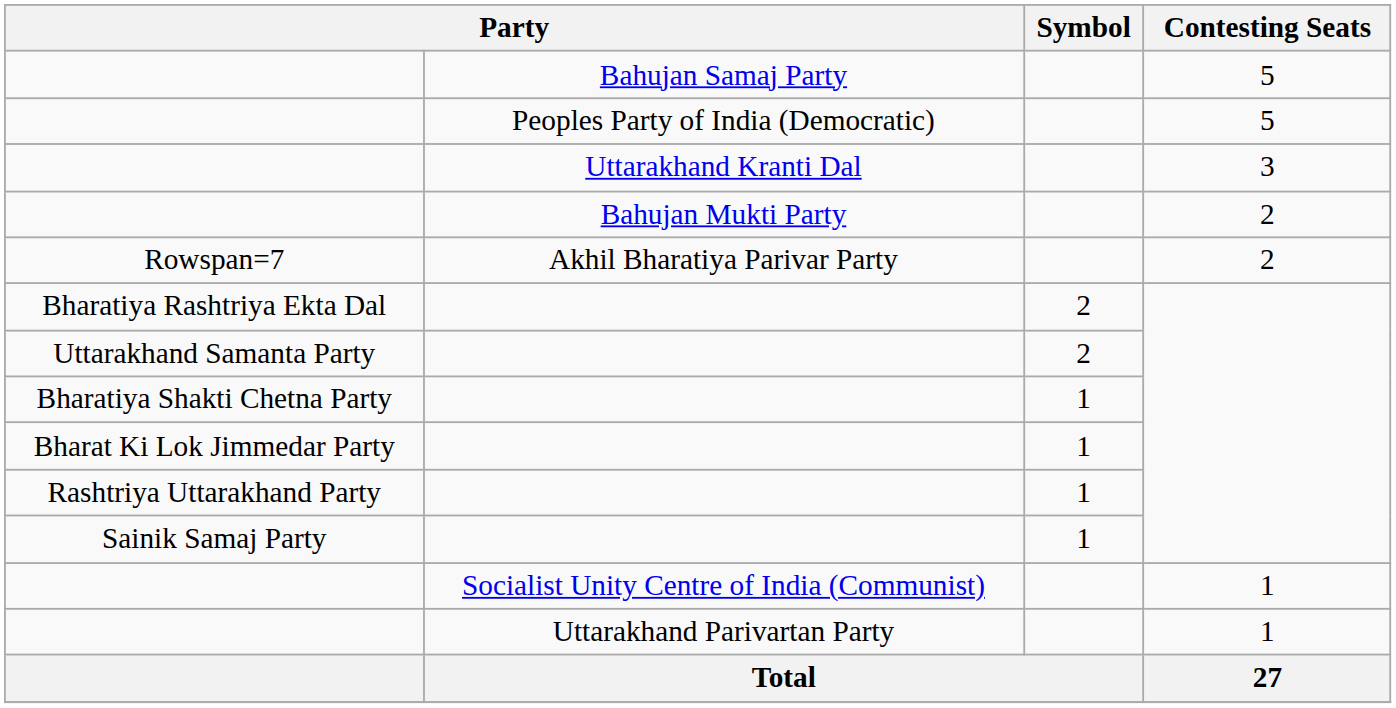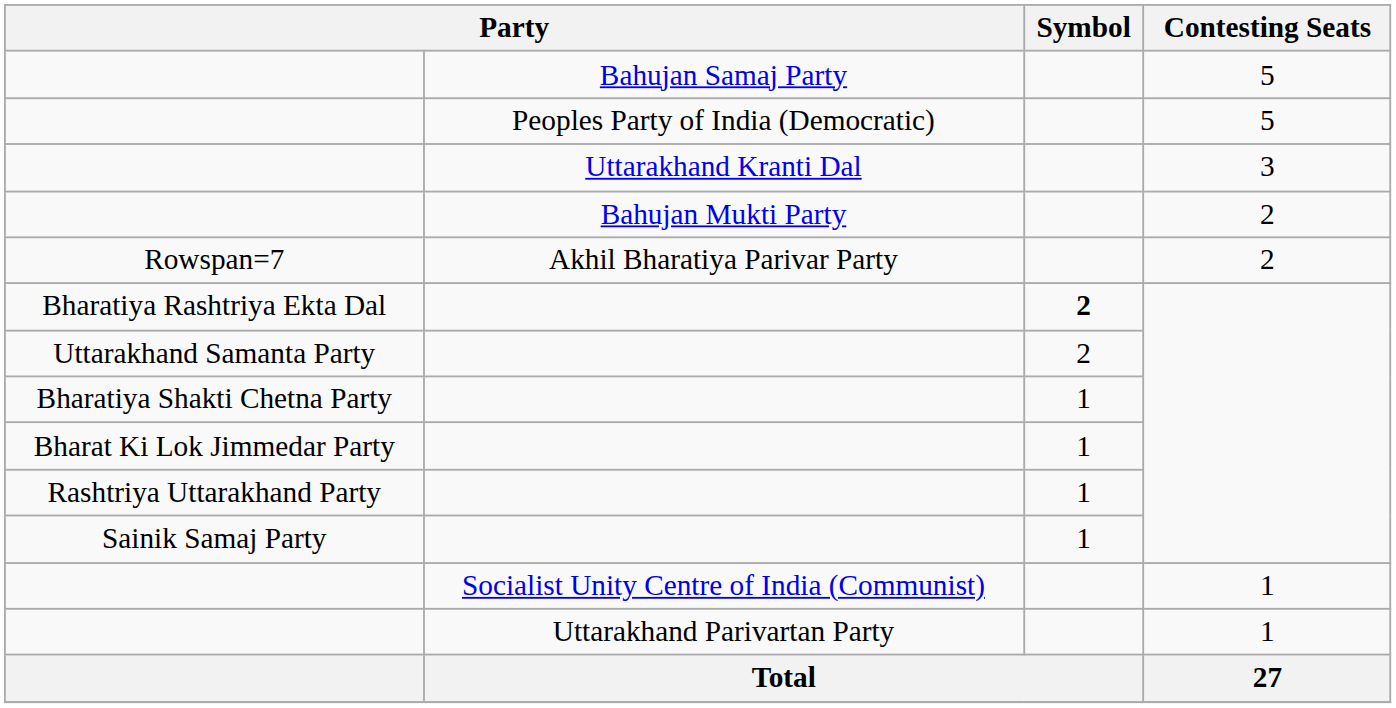(1084, 306) normal -> (1084, 306) bold
